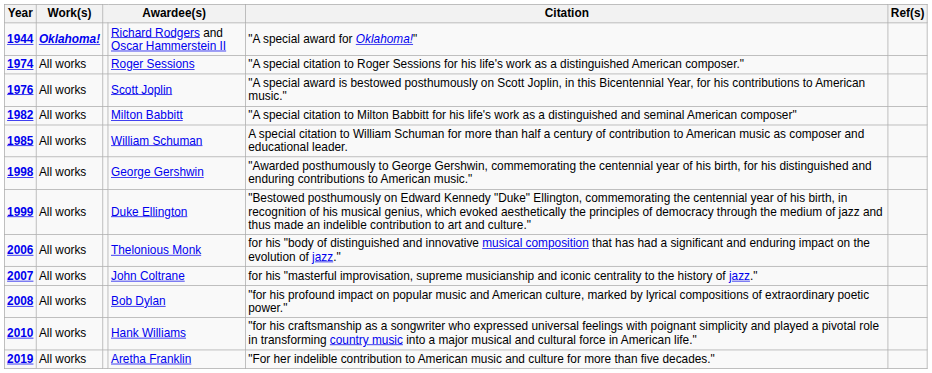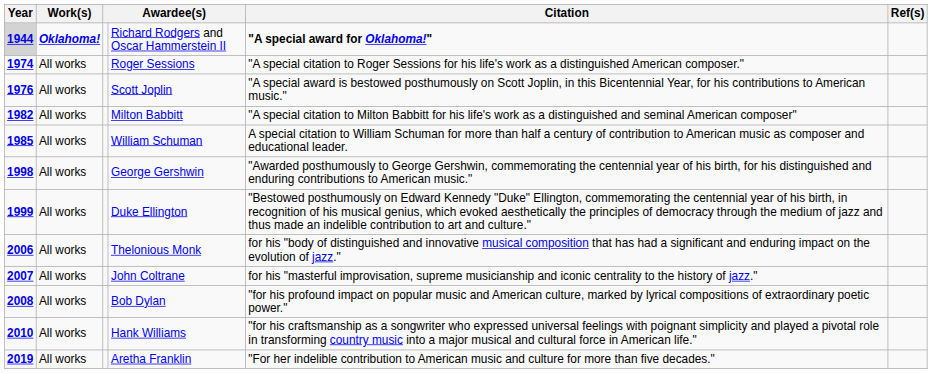(20, 39) no background -> (20, 39) lightgrey background
(333, 39) normal -> (340, 39) bold
